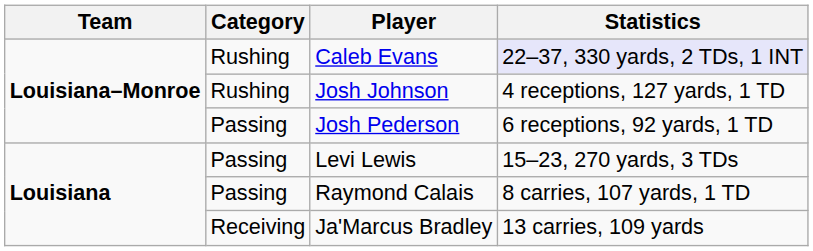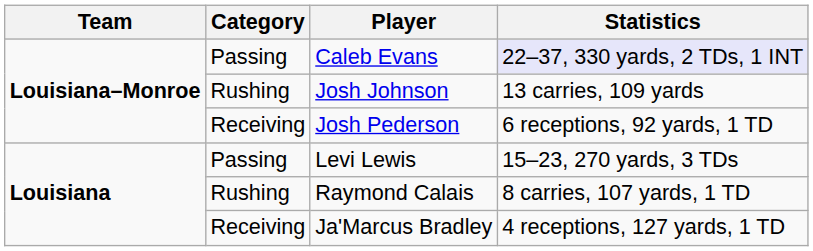(250, 56) Rushing -> (249, 56) Passing
(644, 90) 4 receptions, 127 yards, 1 TD -> (603, 90) 13 carries, 109 yards
(249, 124) Passing -> (258, 124) Receiving
(249, 193) Passing -> (250, 193) Rushing
(603, 227) 13 carries, 109 yards -> (644, 227) 4 receptions, 127 yards, 1 TD
